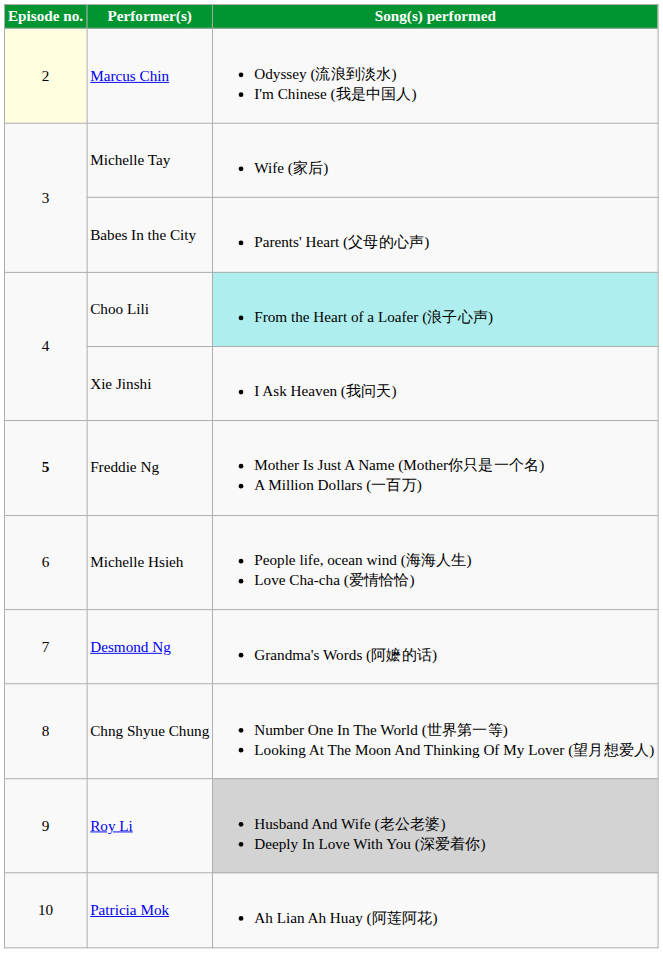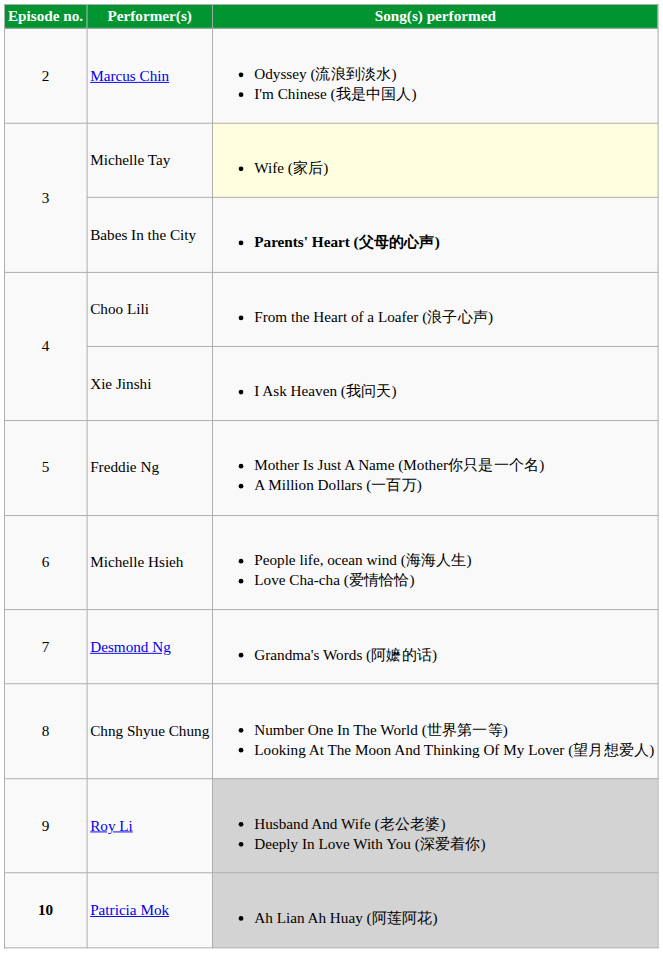(46, 75) lightyellow background -> (46, 75) no background
(435, 169) no background -> (435, 169) lightyellow background
(435, 243) normal -> (435, 243) bold
(435, 318) paleturquoise background -> (435, 318) no background
(46, 468) bold -> (46, 468) normal
(46, 910) normal -> (46, 910) bold
(435, 919) no background -> (435, 919) lightgrey background
